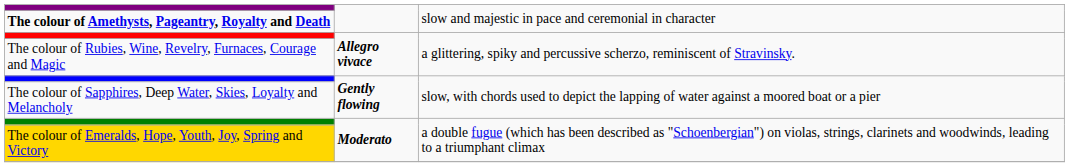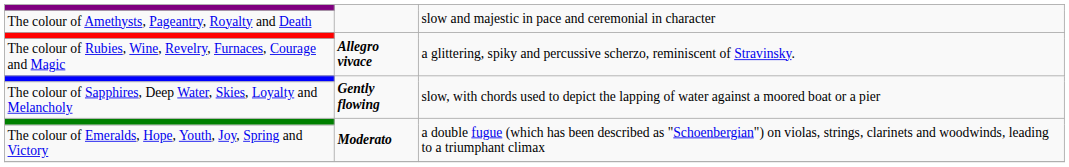(169, 21) bold -> (160, 21) normal
(155, 143) gold background -> (155, 143) no background
